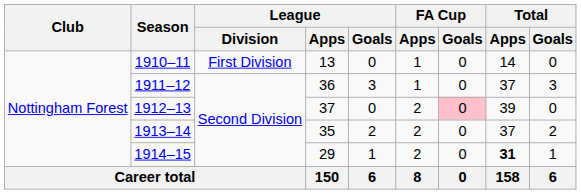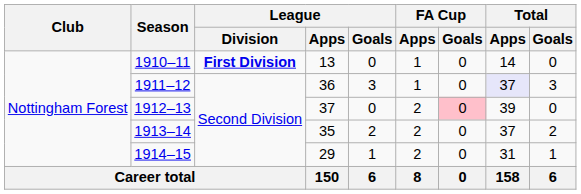(250, 62) normal -> (250, 62) bold
(508, 85) no background -> (508, 85) lavender background
(508, 154) bold -> (508, 154) normal
